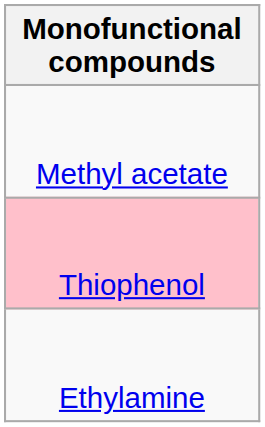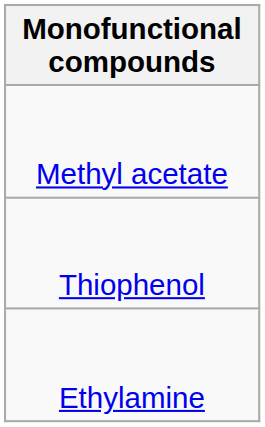(132, 286) pink background -> (132, 286) no background
